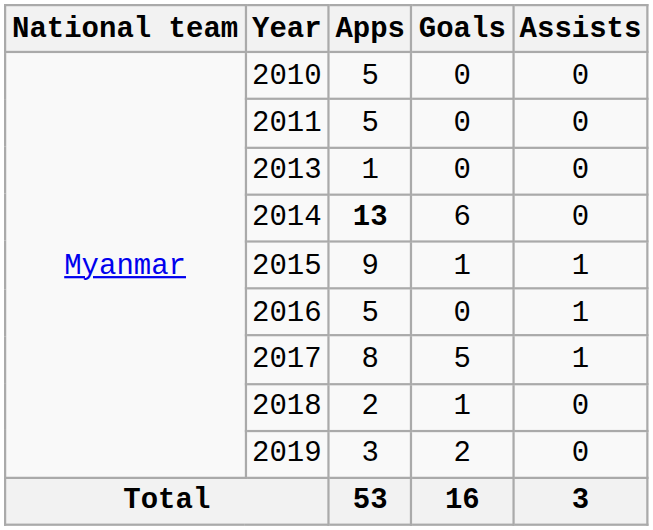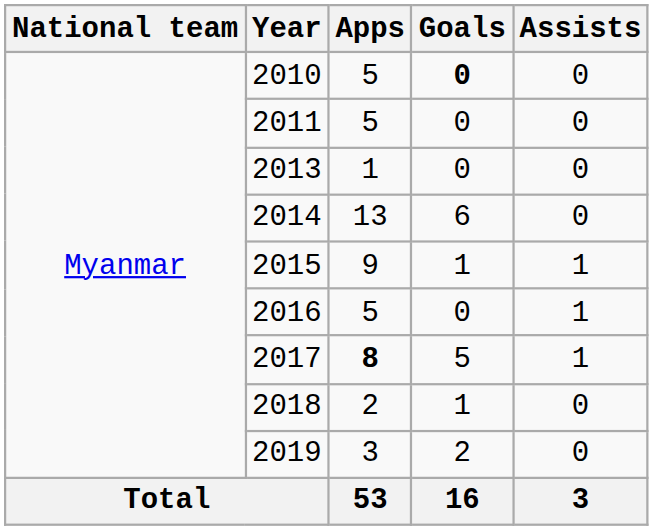(462, 76) normal -> (462, 76) bold
(370, 218) bold -> (370, 218) normal
(370, 359) normal -> (370, 359) bold
